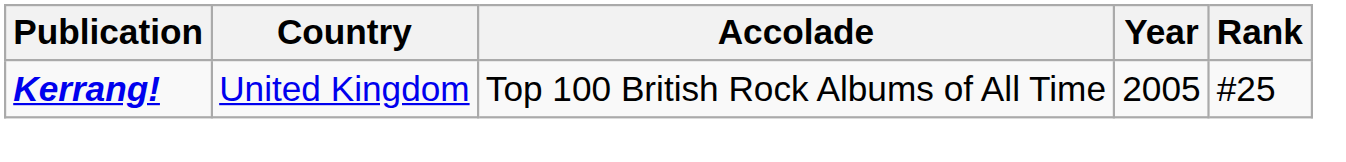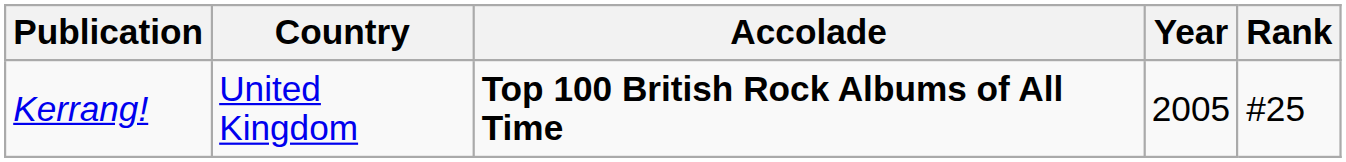(87, 88) bold -> (81, 108) normal
(796, 88) normal -> (772, 108) bold
